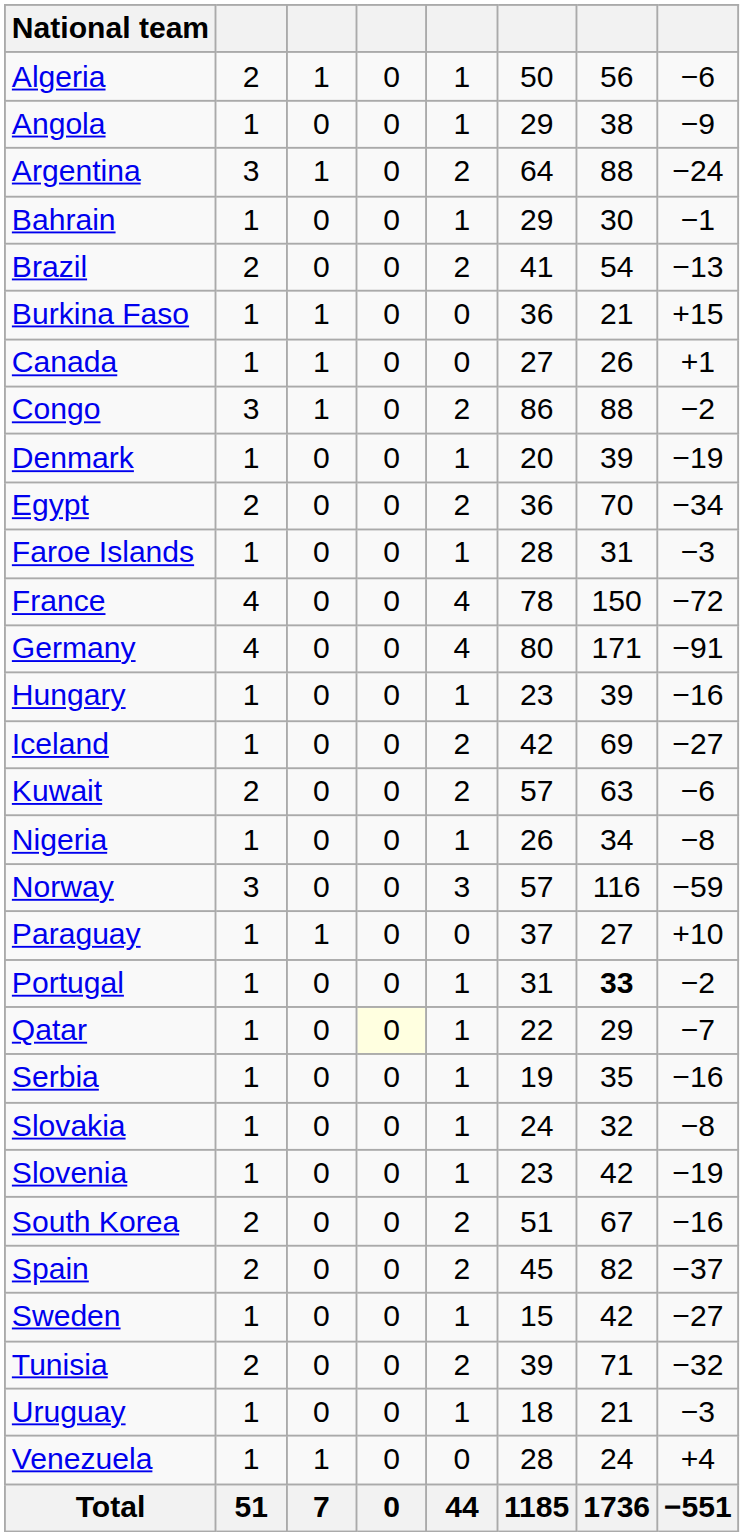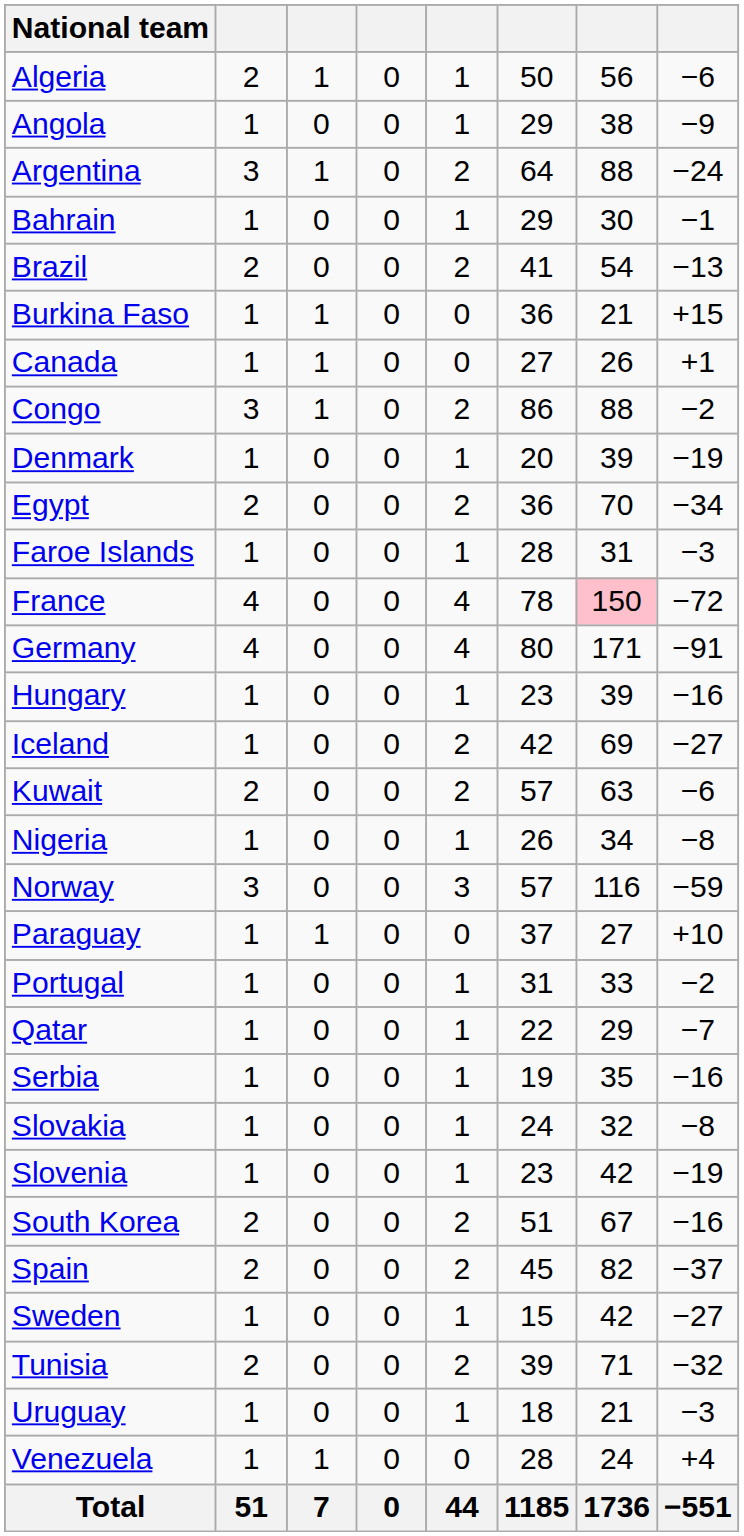(617, 600) no background -> (617, 600) pink background
(617, 982) bold -> (617, 982) normal
(392, 1030) lightyellow background -> (392, 1030) no background
